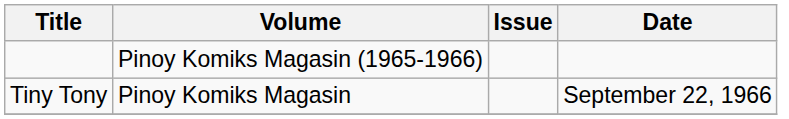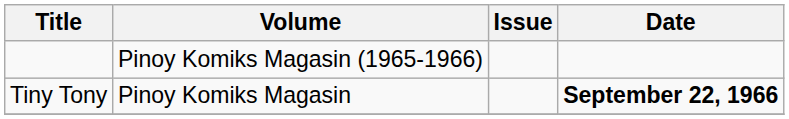(668, 95) normal -> (671, 95) bold
